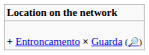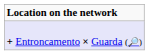(74, 41) no background -> (74, 41) lavender background
